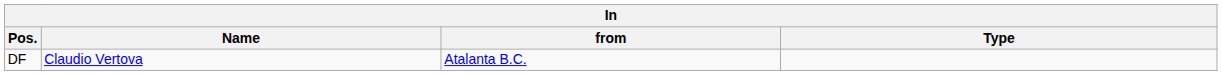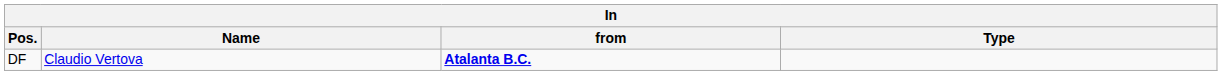(485, 60) normal -> (488, 60) bold
